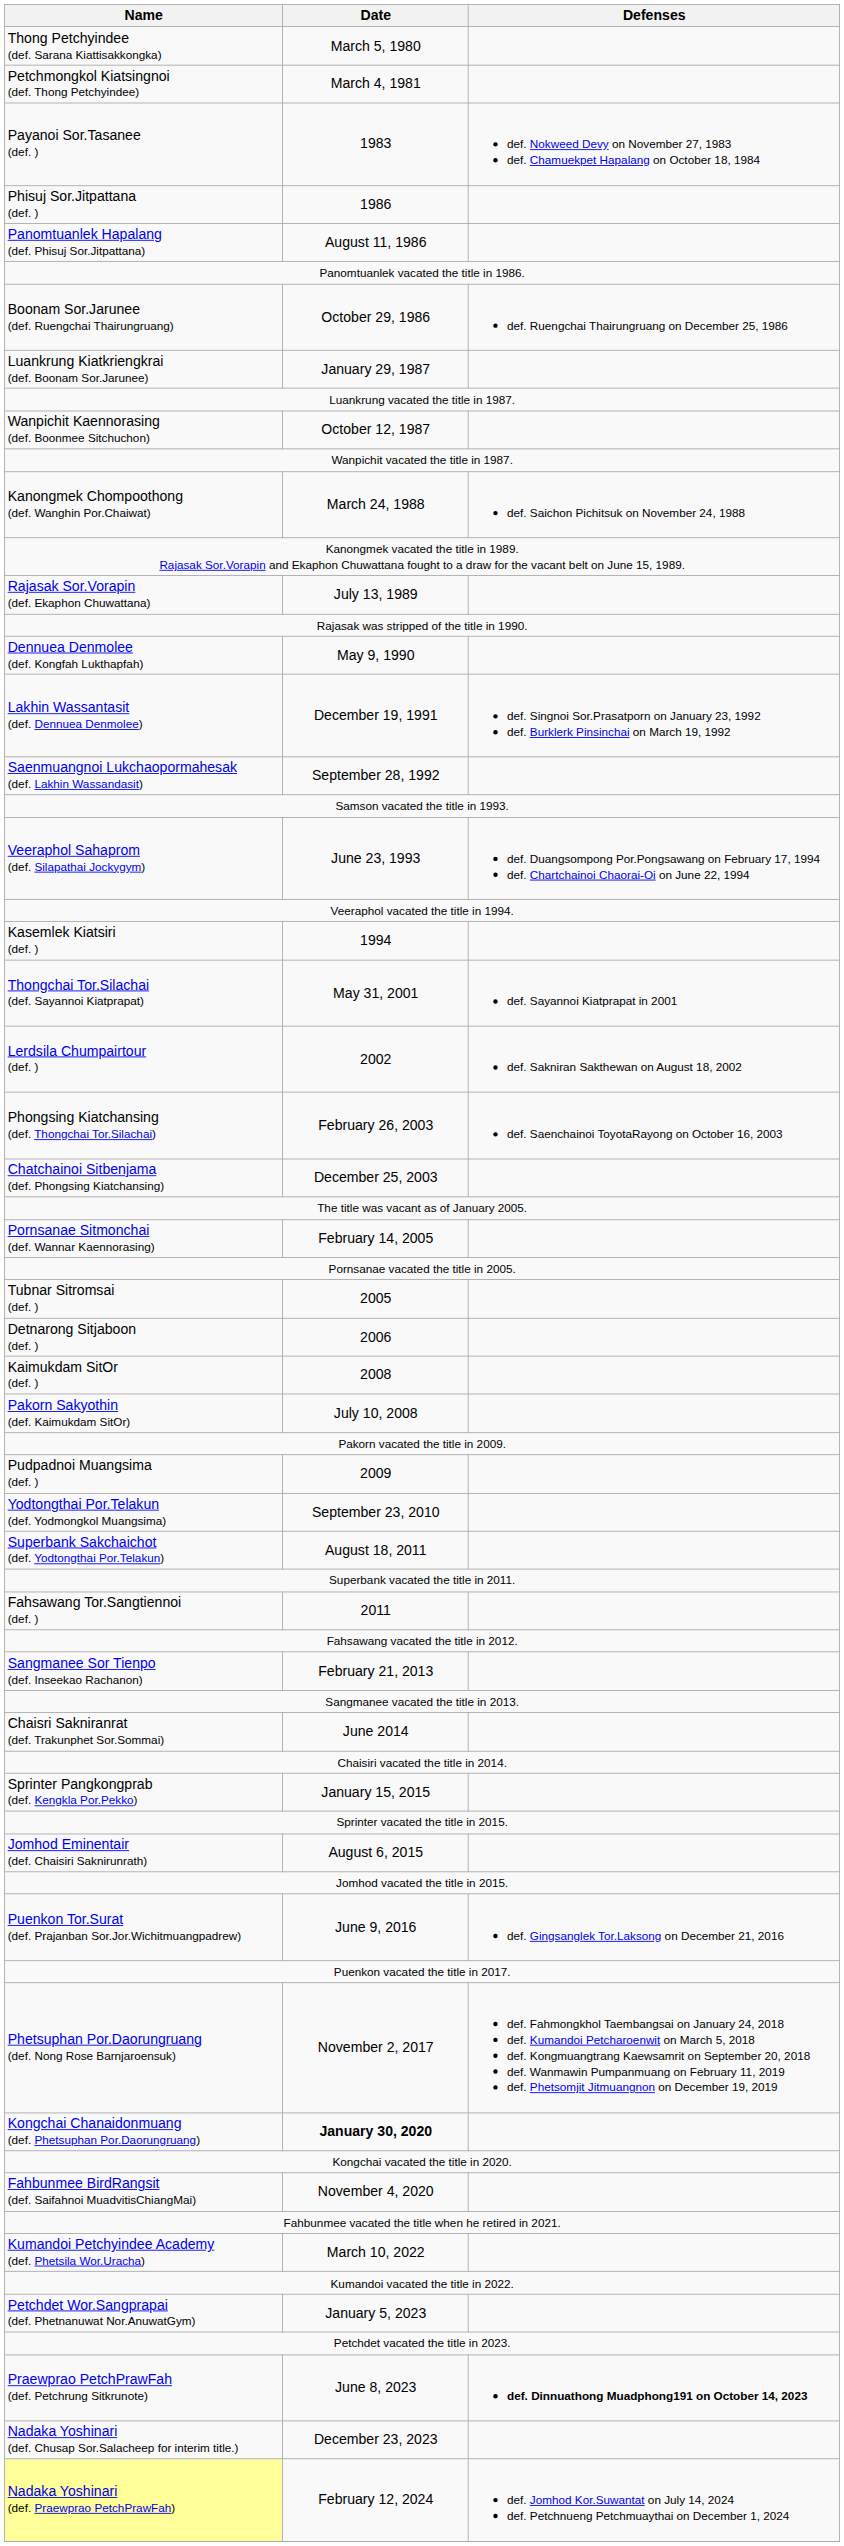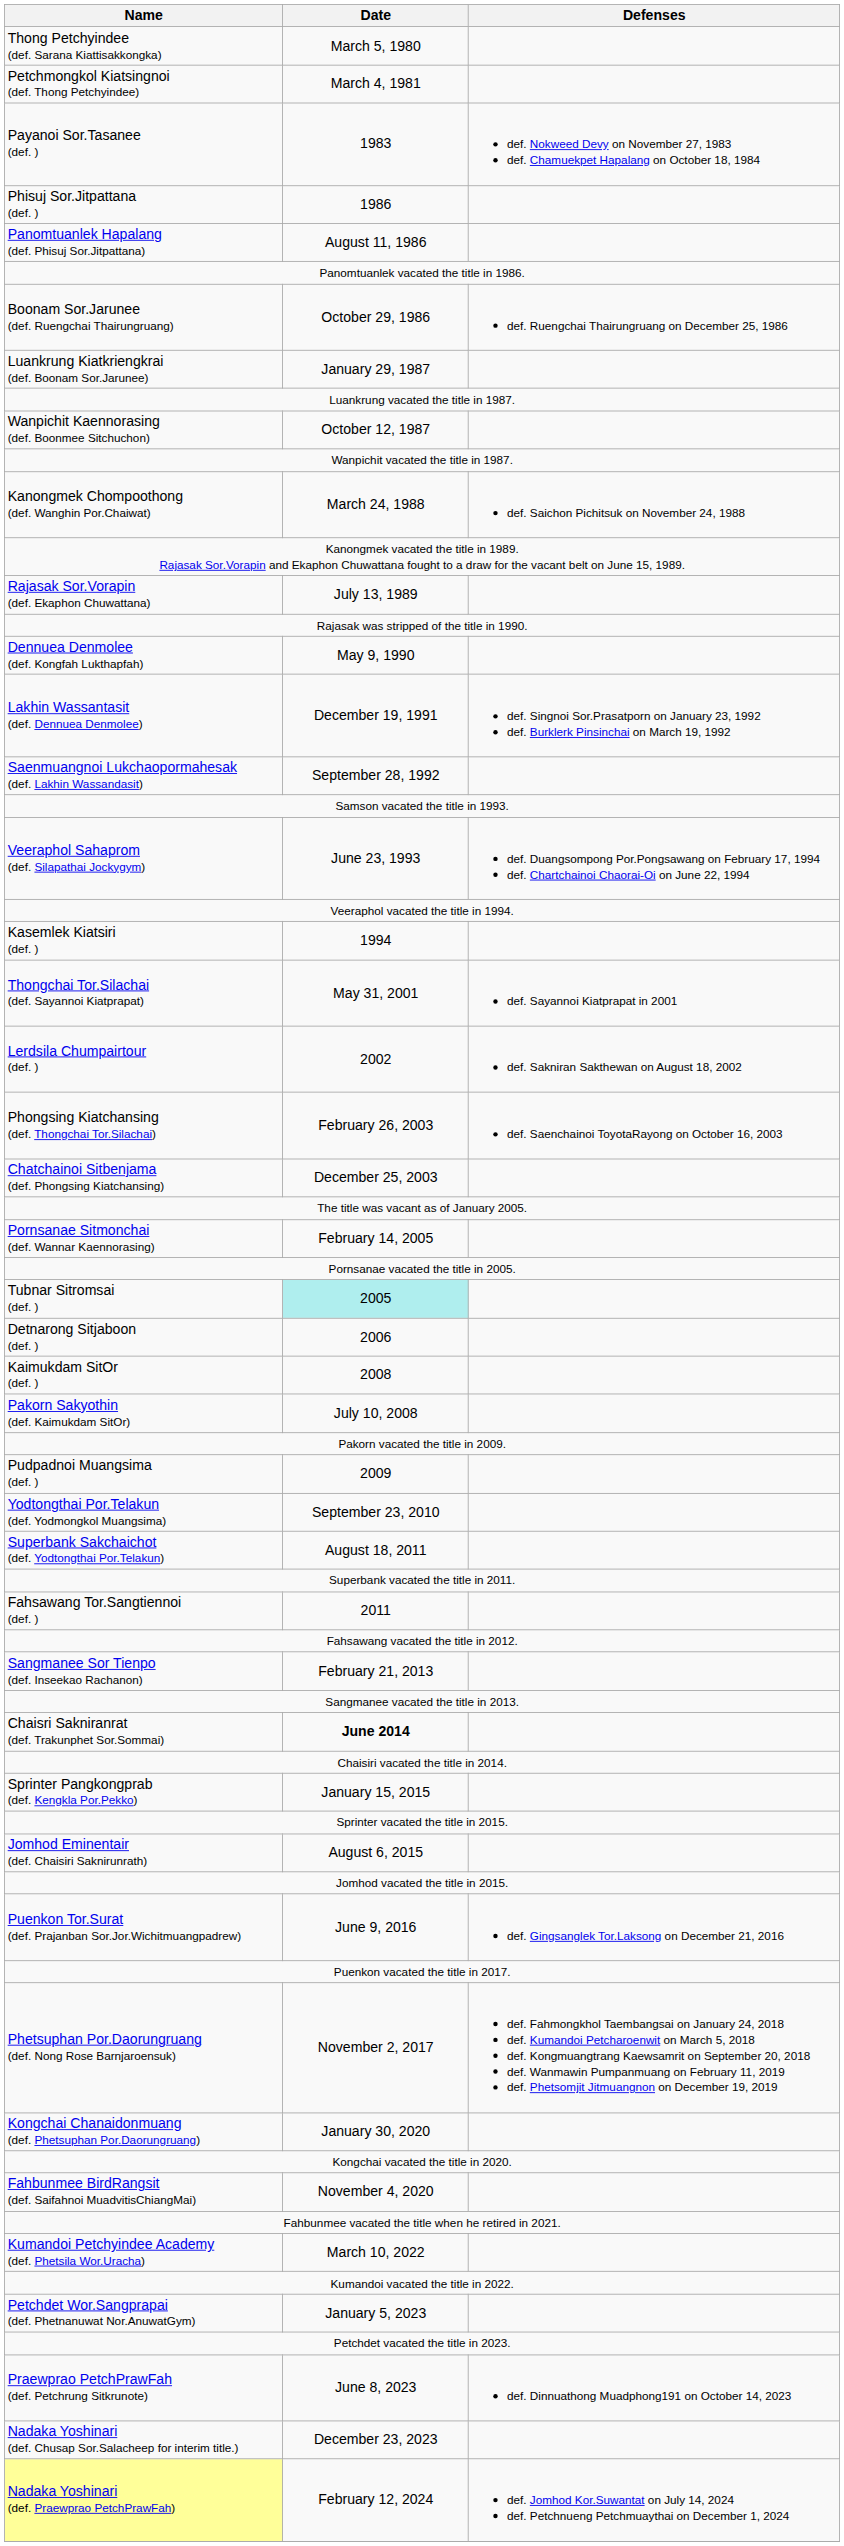(376, 1298) no background -> (376, 1298) paleturquoise background
(376, 1731) normal -> (376, 1731) bold
(376, 2131) bold -> (376, 2131) normal
(654, 2396) bold -> (654, 2396) normal
